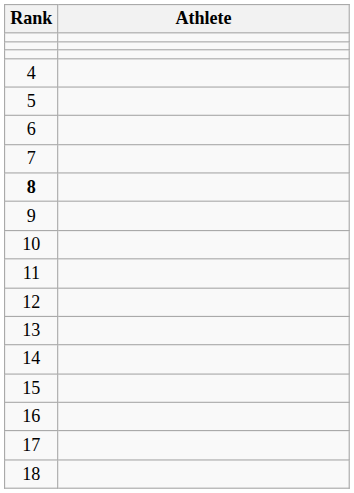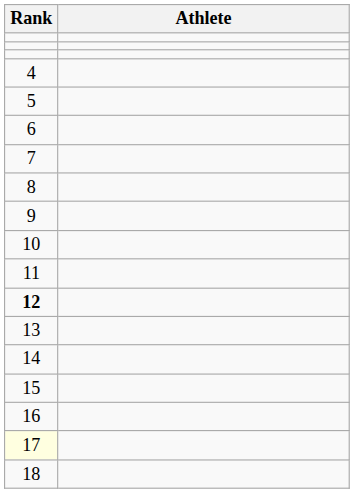(31, 187) bold -> (31, 187) normal
(31, 301) normal -> (31, 301) bold
(31, 445) no background -> (31, 445) lightyellow background
